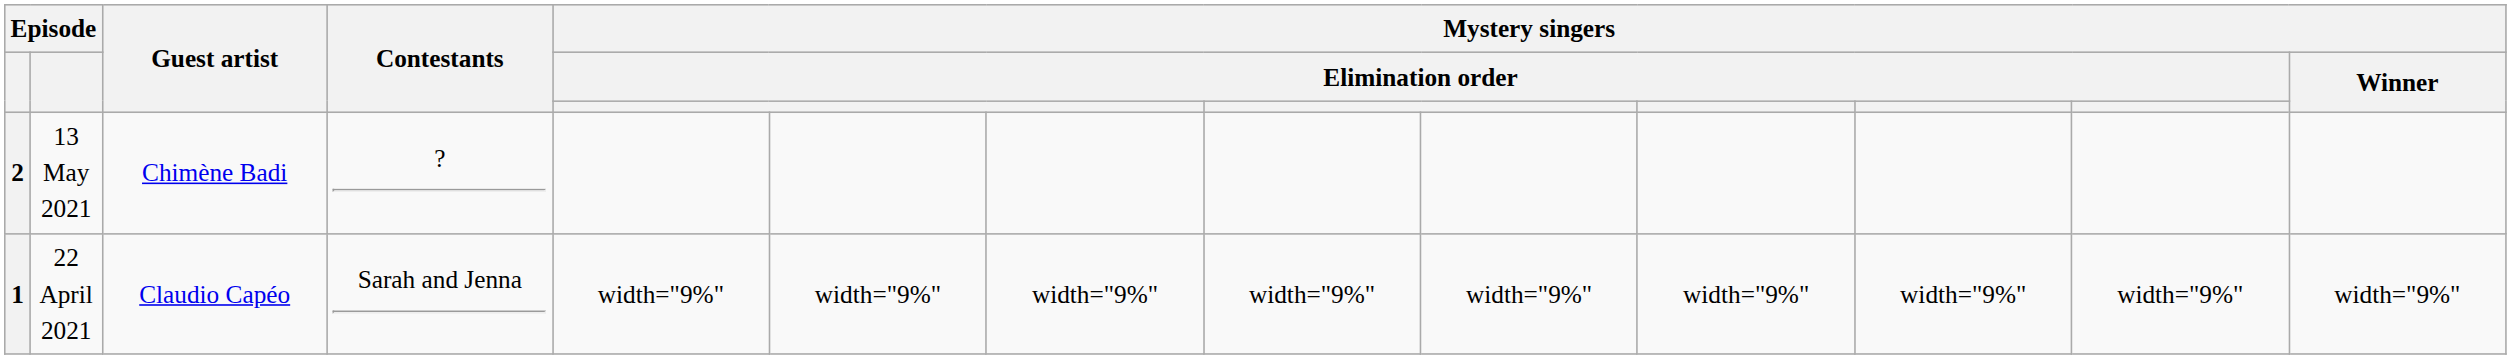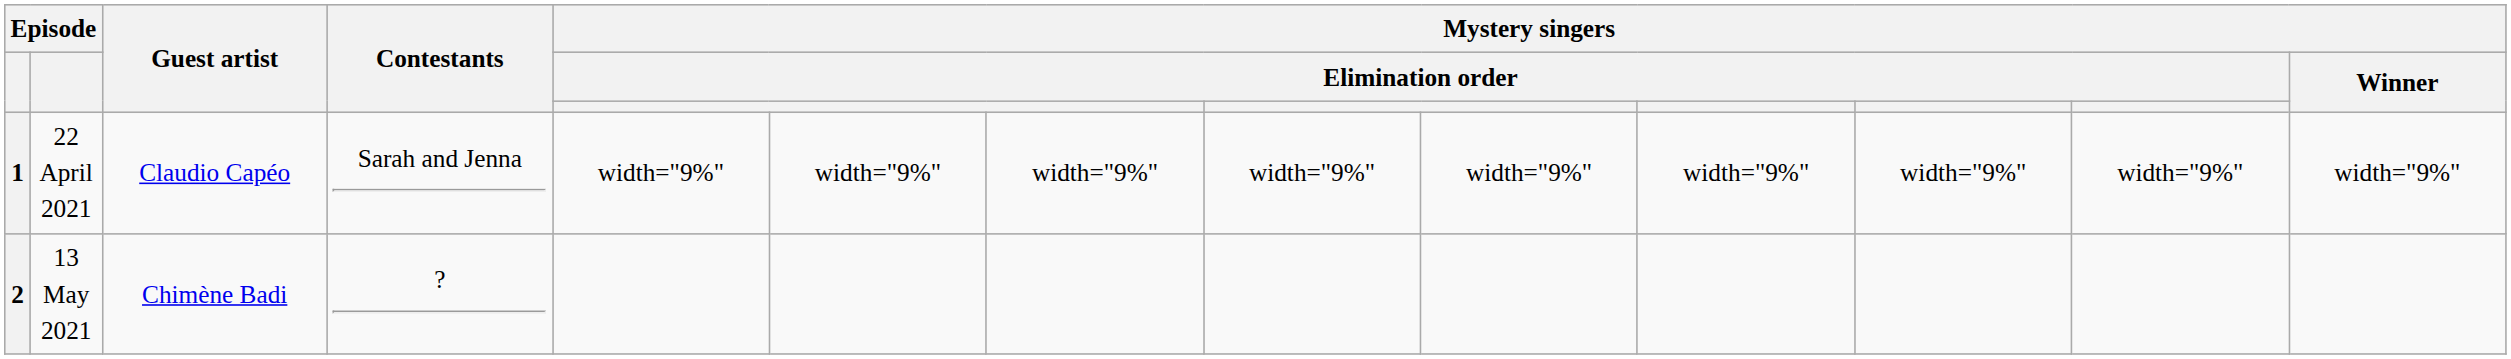rows swapped: (17, 293) <-> (17, 173)
